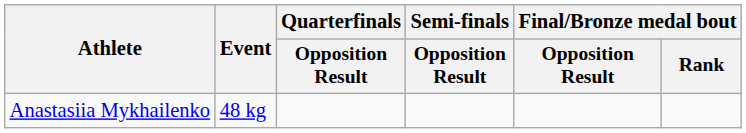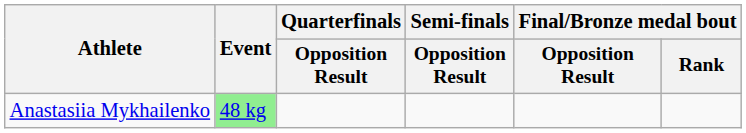(243, 110) no background -> (243, 110) lightgreen background
